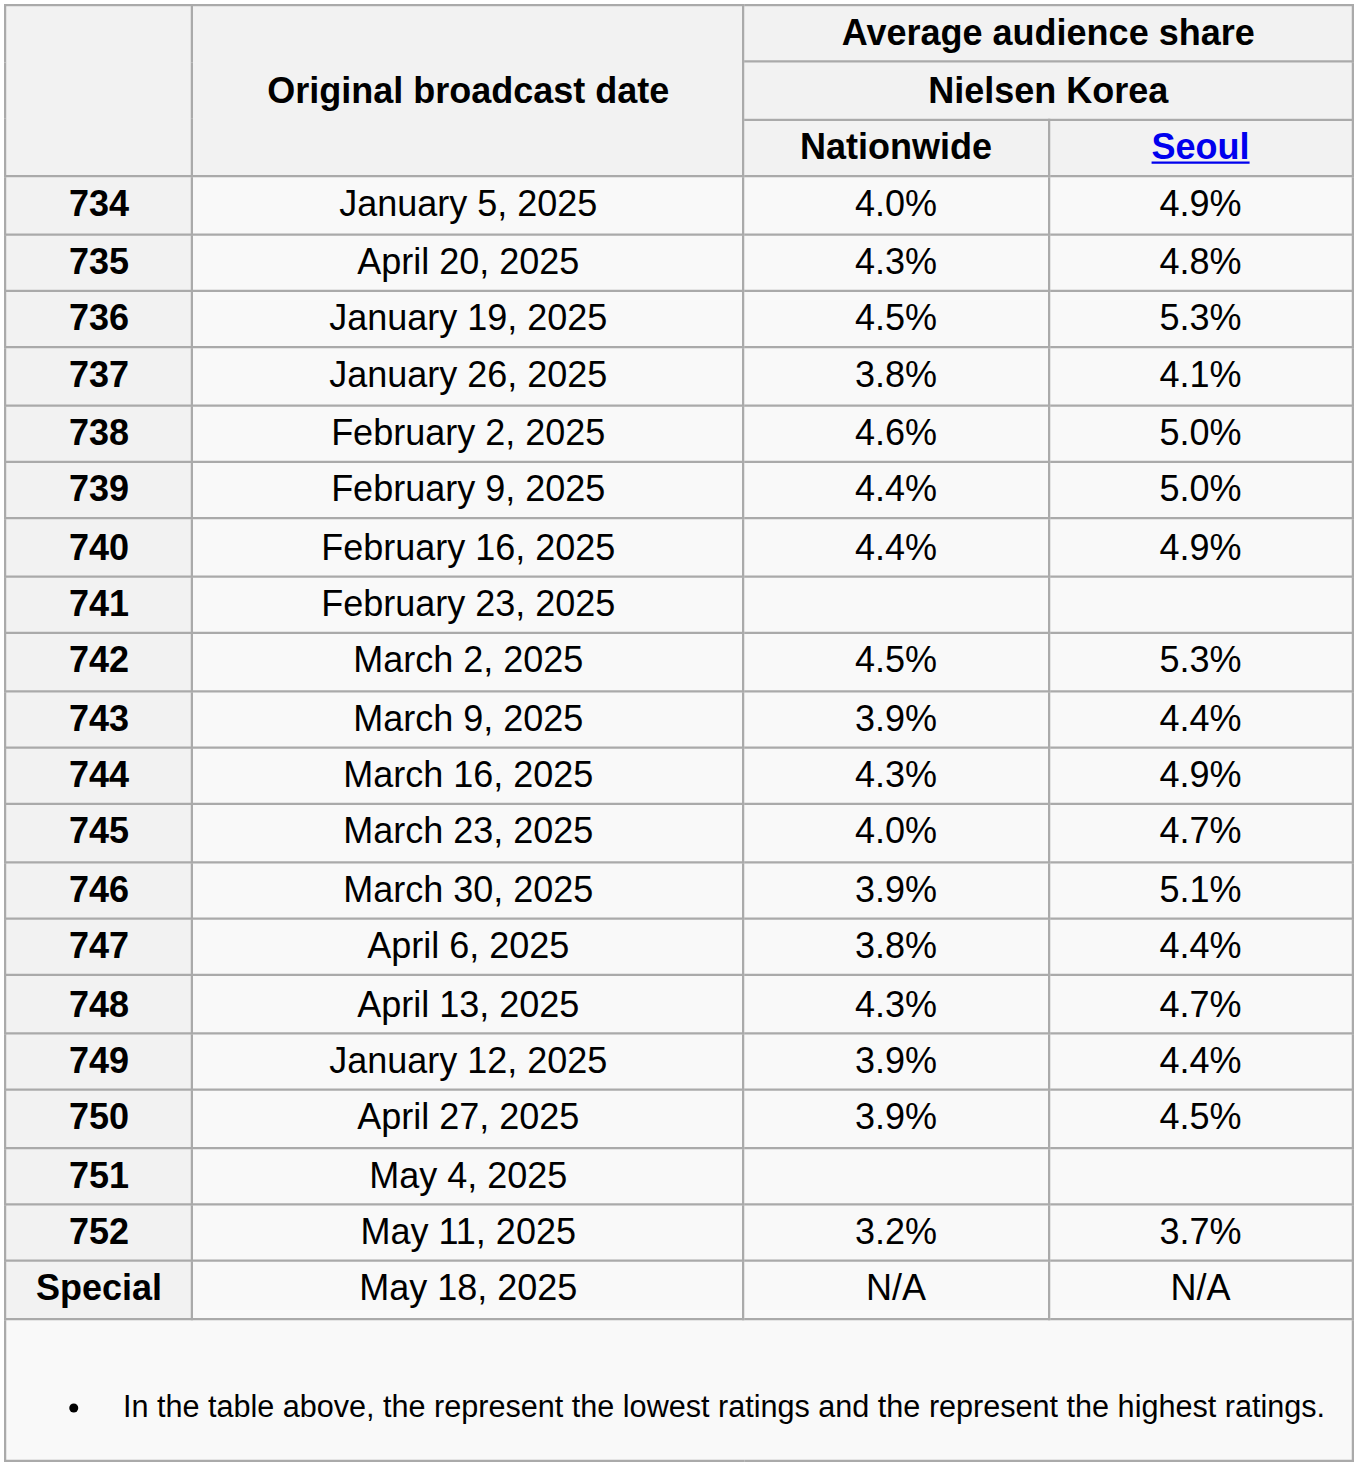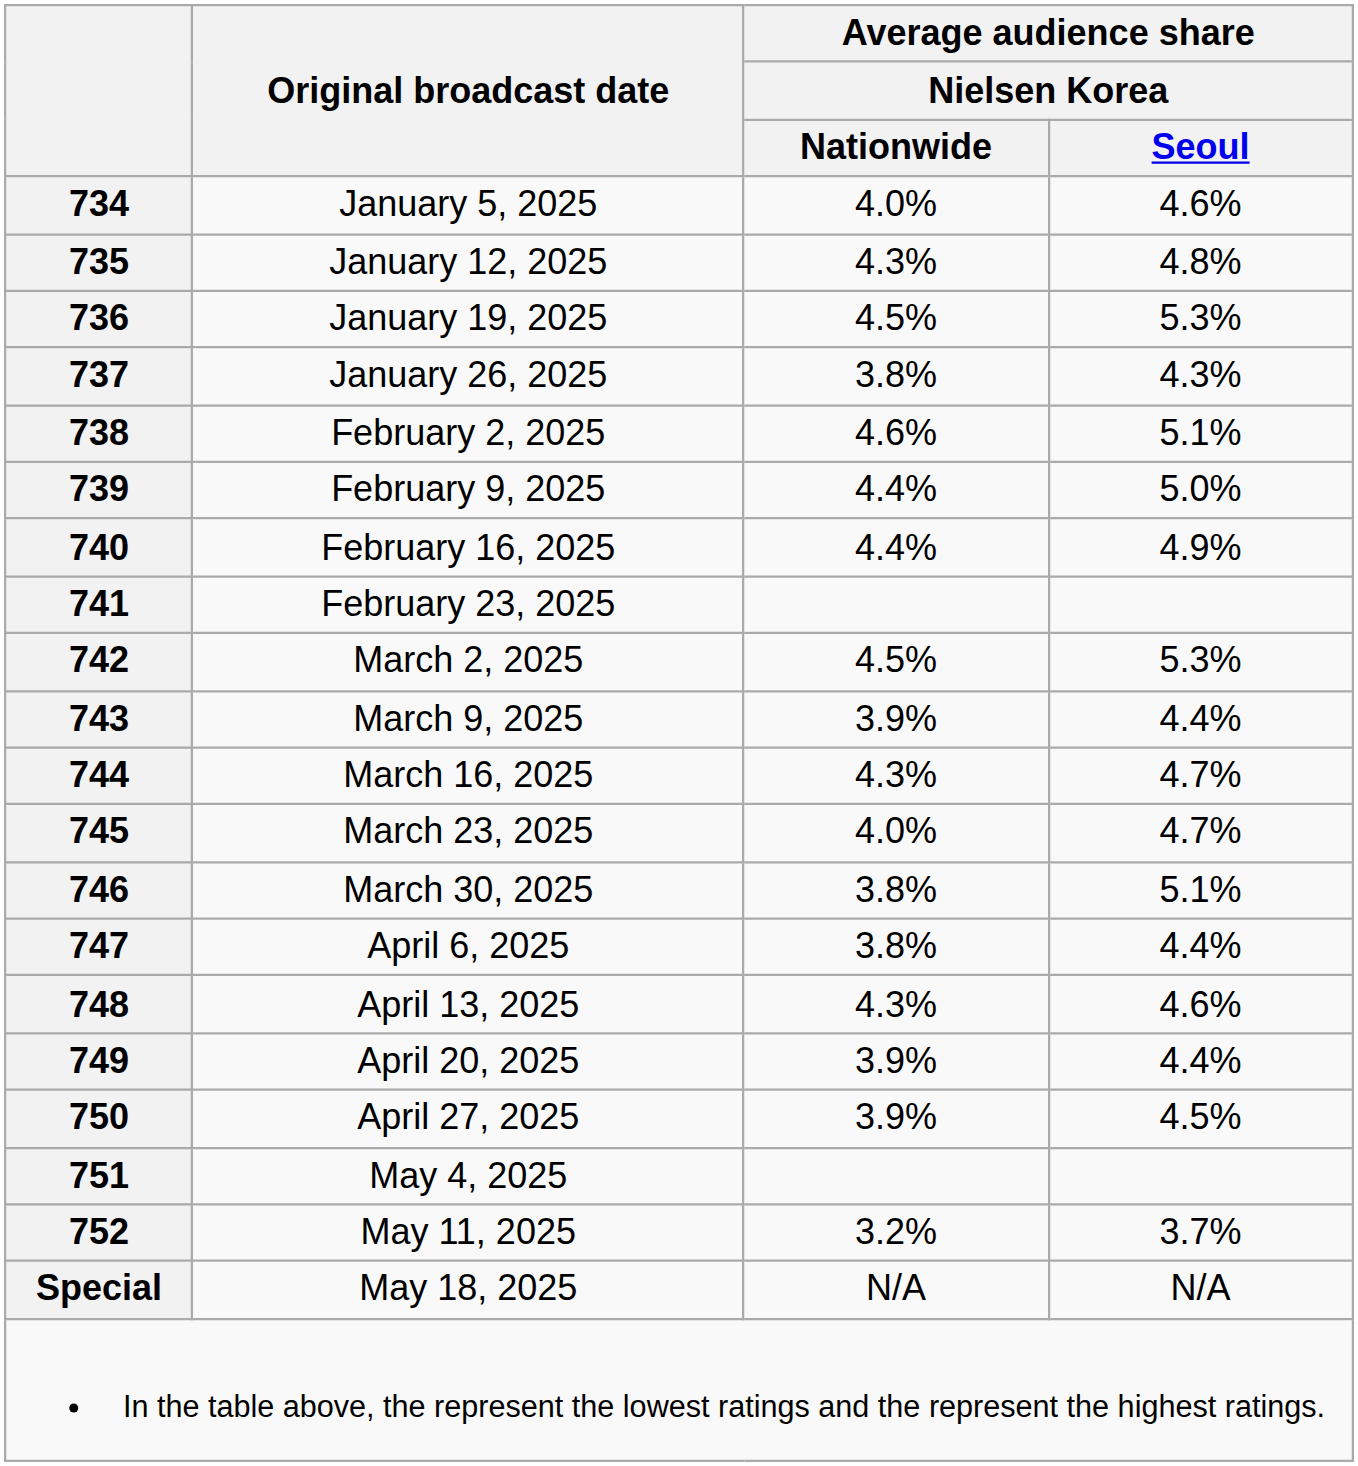(1201, 204) 4.9% -> (1201, 204) 4.6%
(468, 261) April 20, 2025 -> (468, 261) January 12, 2025
(1201, 375) 4.1% -> (1201, 375) 4.3%
(1201, 432) 5.0% -> (1201, 432) 5.1%
(1201, 775) 4.9% -> (1201, 775) 4.7%
(896, 889) 3.9% -> (896, 889) 3.8%
(1201, 1003) 4.7% -> (1201, 1003) 4.6%
(468, 1060) January 12, 2025 -> (468, 1060) April 20, 2025
